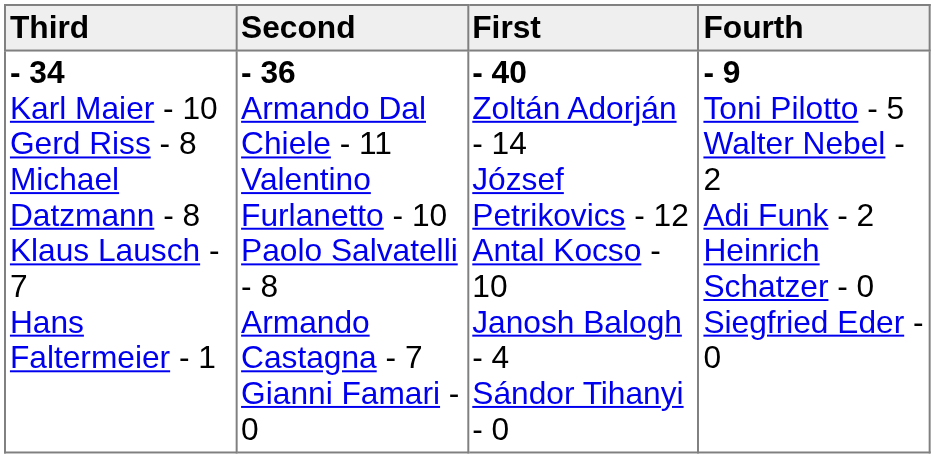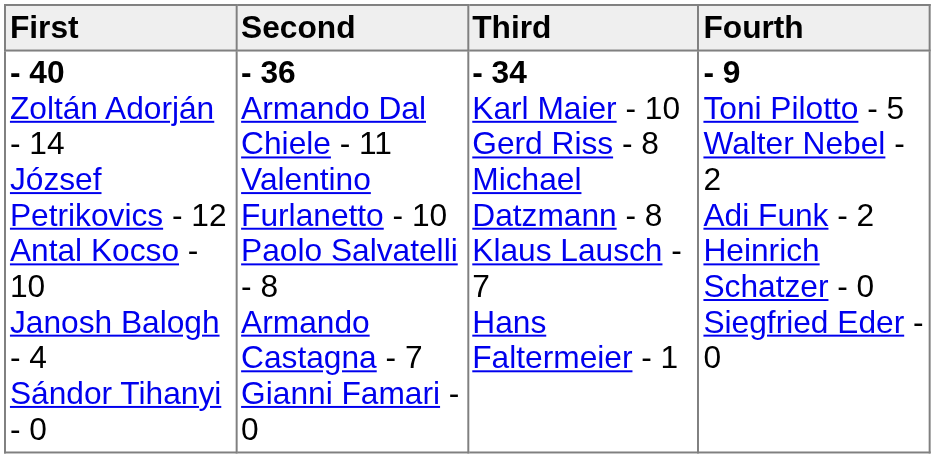columns swapped: (507, 27) <-> (50, 27)
